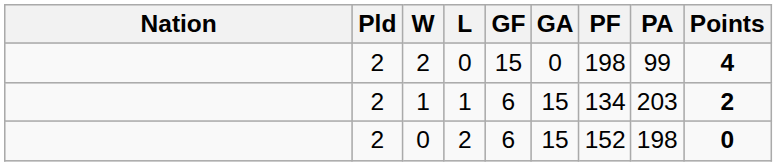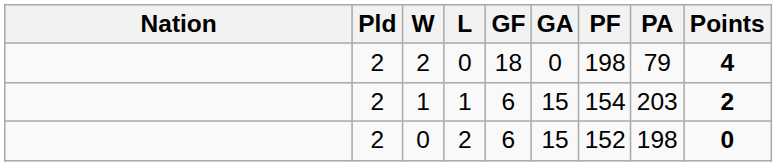(508, 62) 15 -> (508, 62) 18
(657, 62) 99 -> (657, 62) 79
(605, 101) 134 -> (605, 101) 154
